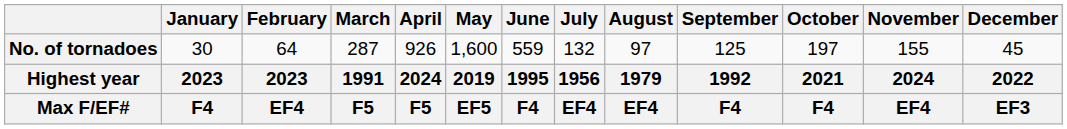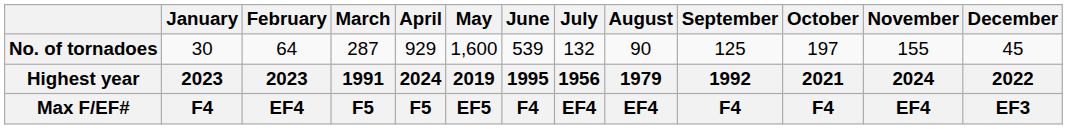(421, 49) 926 -> (421, 49) 929
(528, 49) 559 -> (528, 49) 539
(641, 49) 97 -> (641, 49) 90
